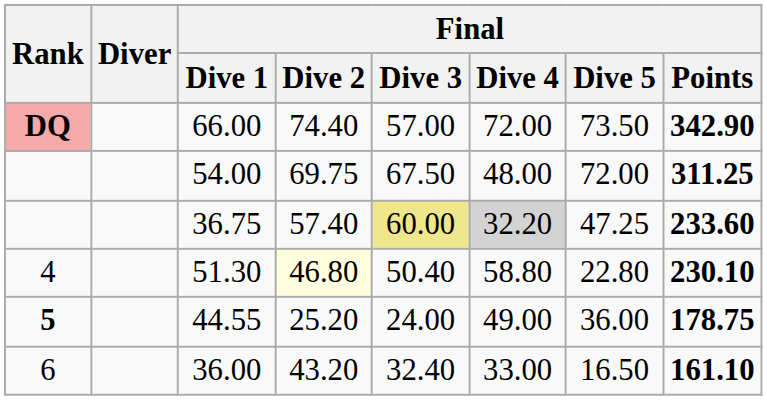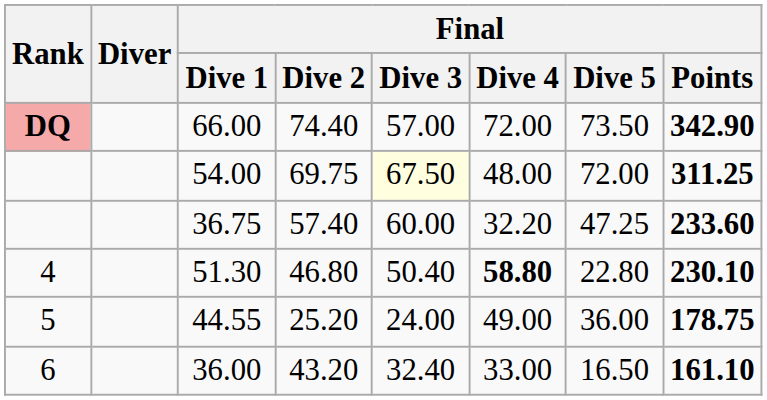(421, 175) no background -> (421, 175) lightyellow background
(421, 223) khaki background -> (421, 223) no background
(518, 223) lightgrey background -> (518, 223) no background
(324, 272) lightyellow background -> (324, 272) no background
(518, 272) normal -> (518, 272) bold
(48, 321) bold -> (48, 321) normal
